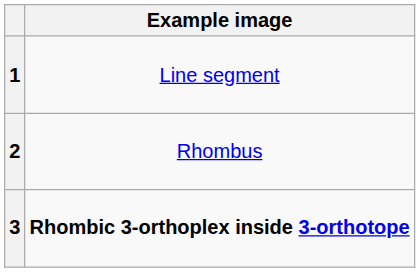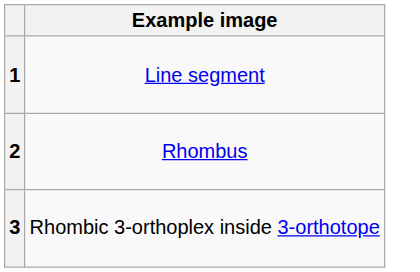(220, 228) bold -> (205, 228) normal
